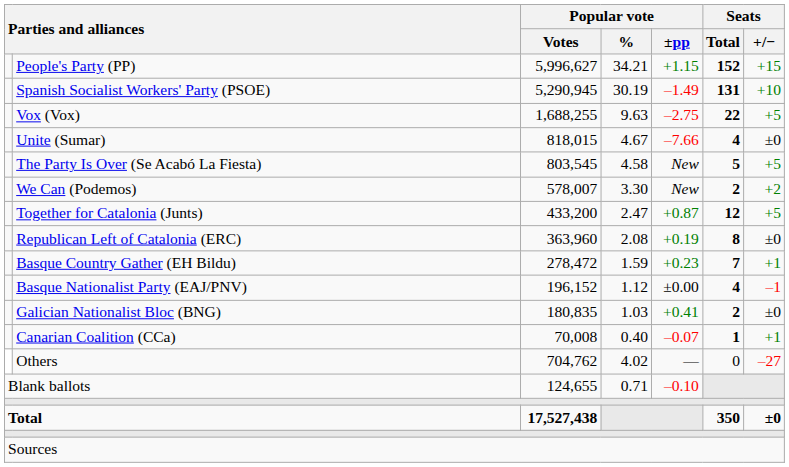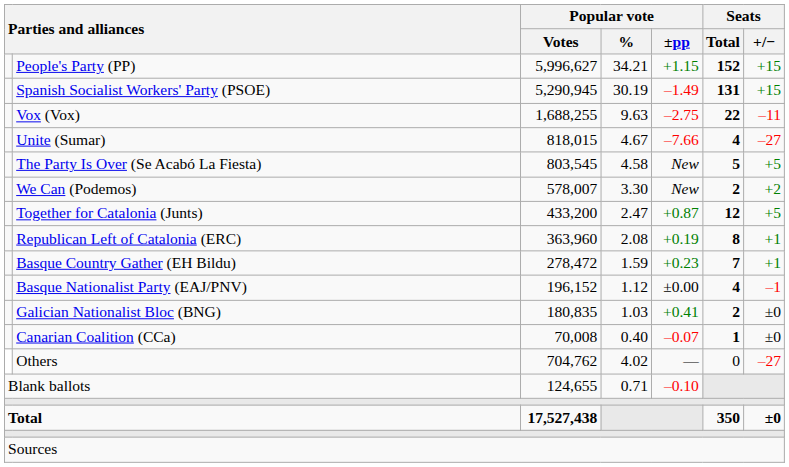(769, 90) +10 -> (769, 90) +15
(773, 115) +5 -> (770, 115) –11
(773, 139) ±0 -> (769, 139) –27
(773, 238) ±0 -> (773, 238) +1
(773, 336) +1 -> (773, 336) ±0
